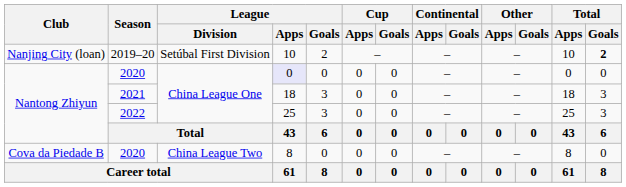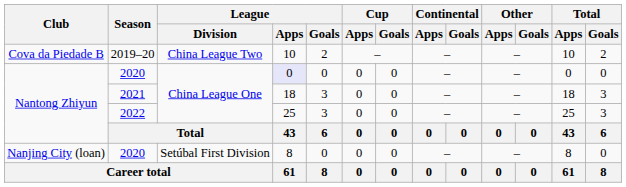(56, 53) Nanjing City (loan) -> (56, 53) Cova da Piedade B
(215, 53) Setúbal First Division -> (215, 53) China League Two
(603, 53) bold -> (603, 53) normal
(56, 152) Cova da Piedade B -> (56, 152) Nanjing City (loan)
(215, 152) China League Two -> (215, 152) Setúbal First Division
